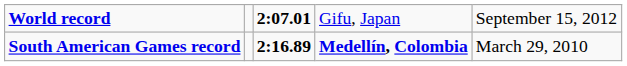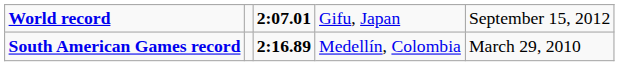(393, 46) bold -> (390, 46) normal
